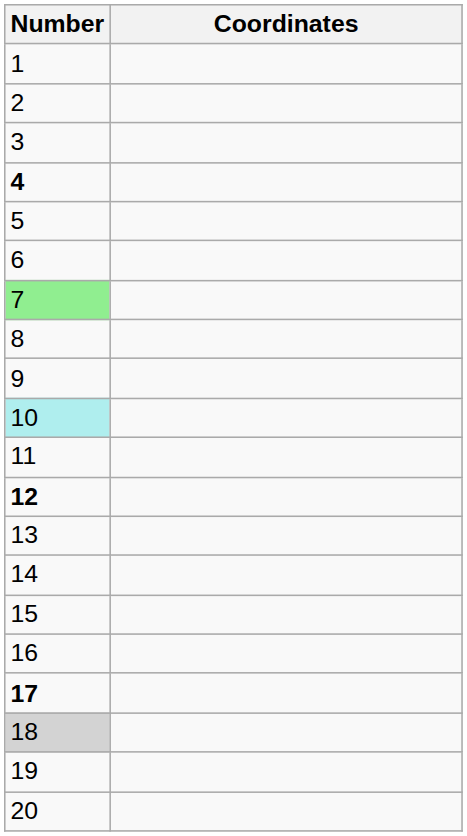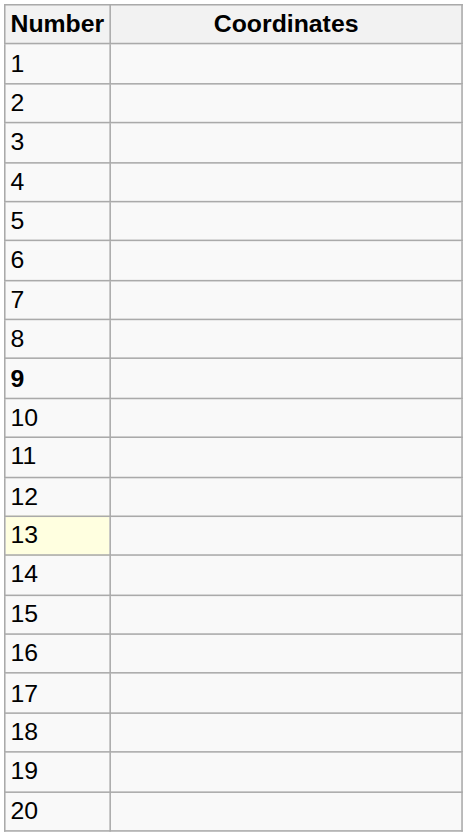(17, 181) bold -> (17, 181) normal
(17, 299) lightgreen background -> (17, 299) no background
(17, 378) normal -> (17, 378) bold
(24, 417) paleturquoise background -> (24, 417) no background
(24, 496) bold -> (24, 496) normal
(24, 535) no background -> (24, 535) lightyellow background
(24, 692) bold -> (24, 692) normal
(24, 732) lightgrey background -> (24, 732) no background
